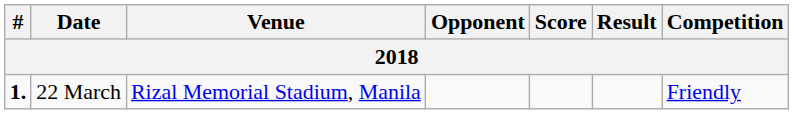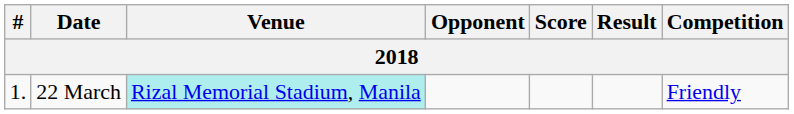(18, 91) bold -> (18, 91) normal
(276, 91) no background -> (276, 91) paleturquoise background
